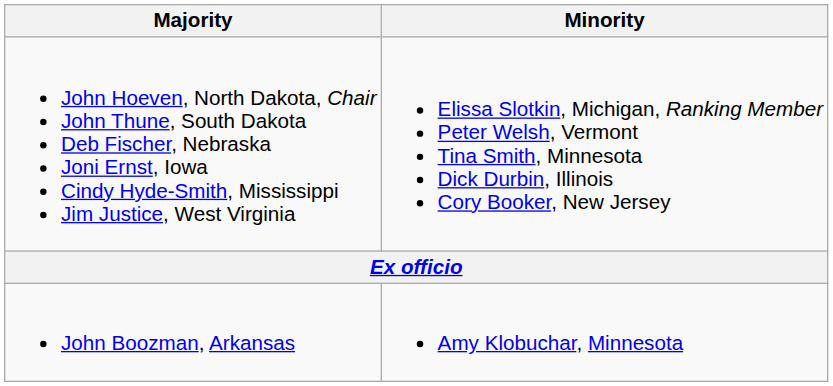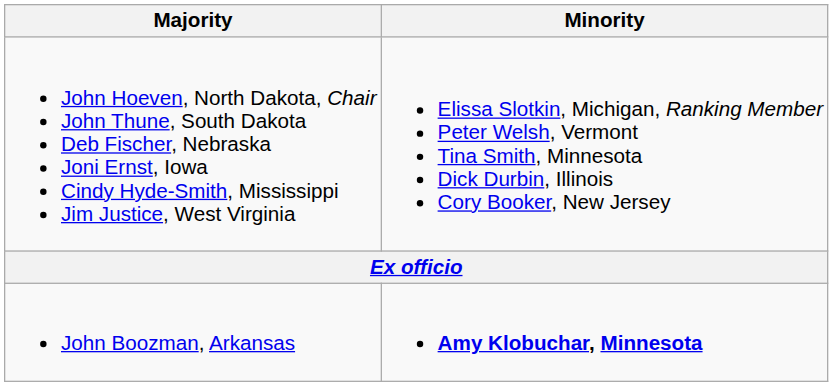(605, 344) normal -> (605, 344) bold
